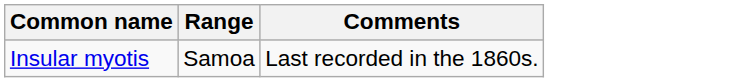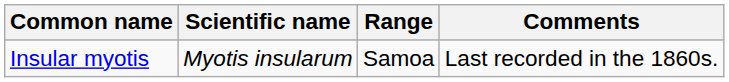+ column: (268, 22)
